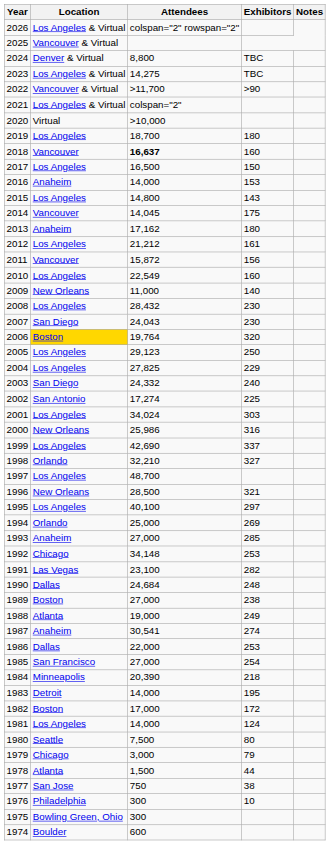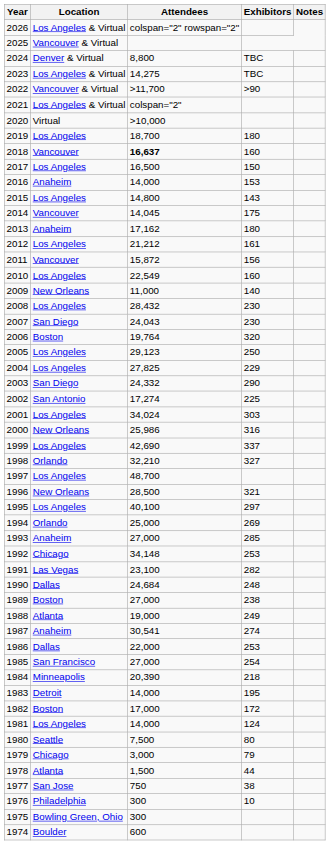(48, 337) gold background -> (48, 337) no background
(252, 383) 240 -> (252, 383) 290
